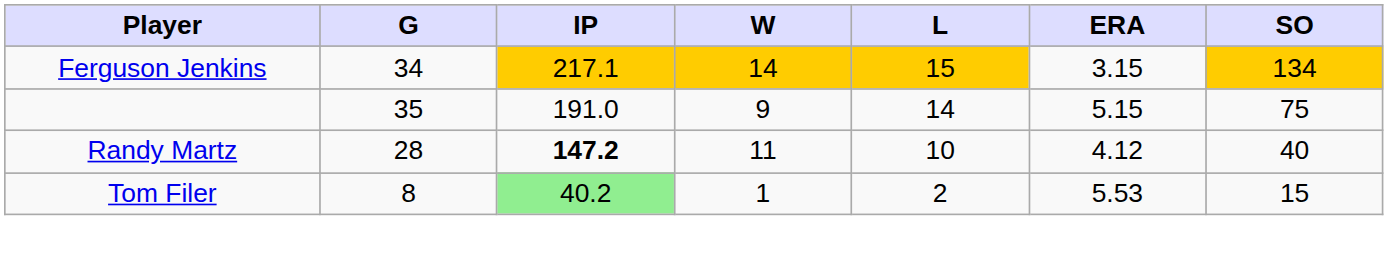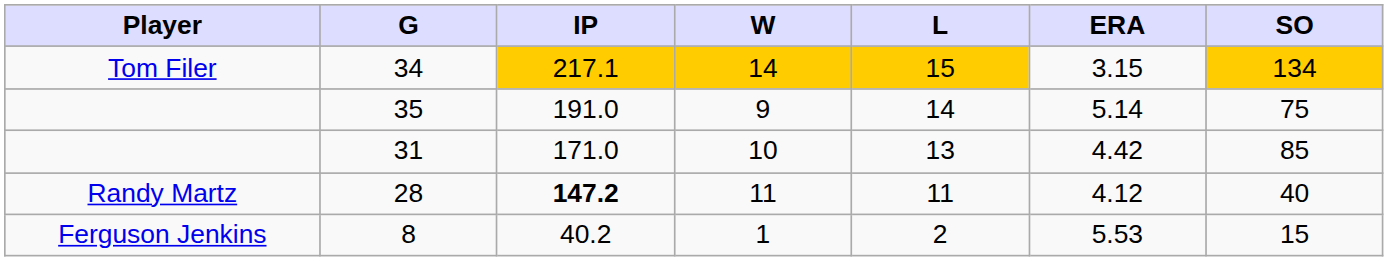(162, 67) Ferguson Jenkins -> (162, 67) Tom Filer
(1117, 109) 5.15 -> (1117, 109) 5.14
+ row: (408, 151)
(940, 151) 10 -> (940, 192) 11
(162, 192) Tom Filer -> (162, 234) Ferguson Jenkins
(586, 192) lightgreen background -> (586, 234) no background
